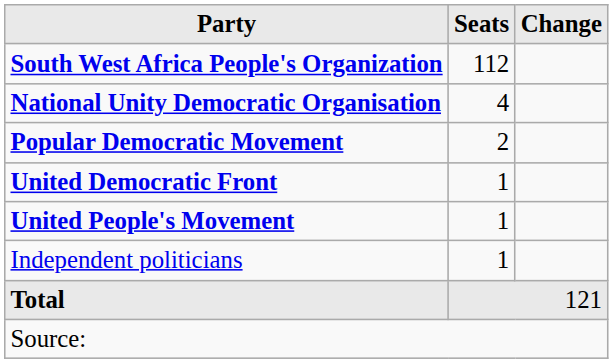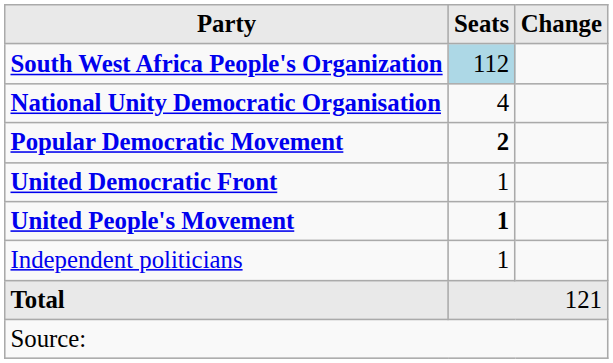(491, 63) no background -> (491, 63) lightblue background
(503, 142) normal -> (503, 142) bold
(503, 220) normal -> (503, 220) bold
